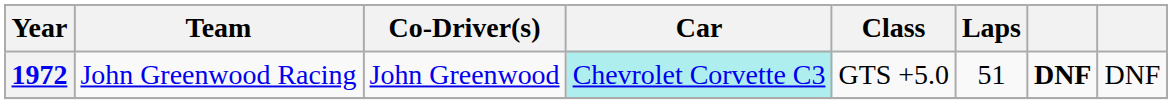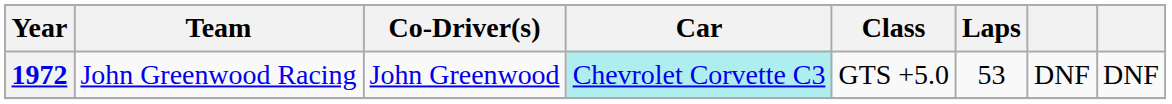(991, 74) 51 -> (991, 74) 53
(1063, 74) bold -> (1062, 74) normal
